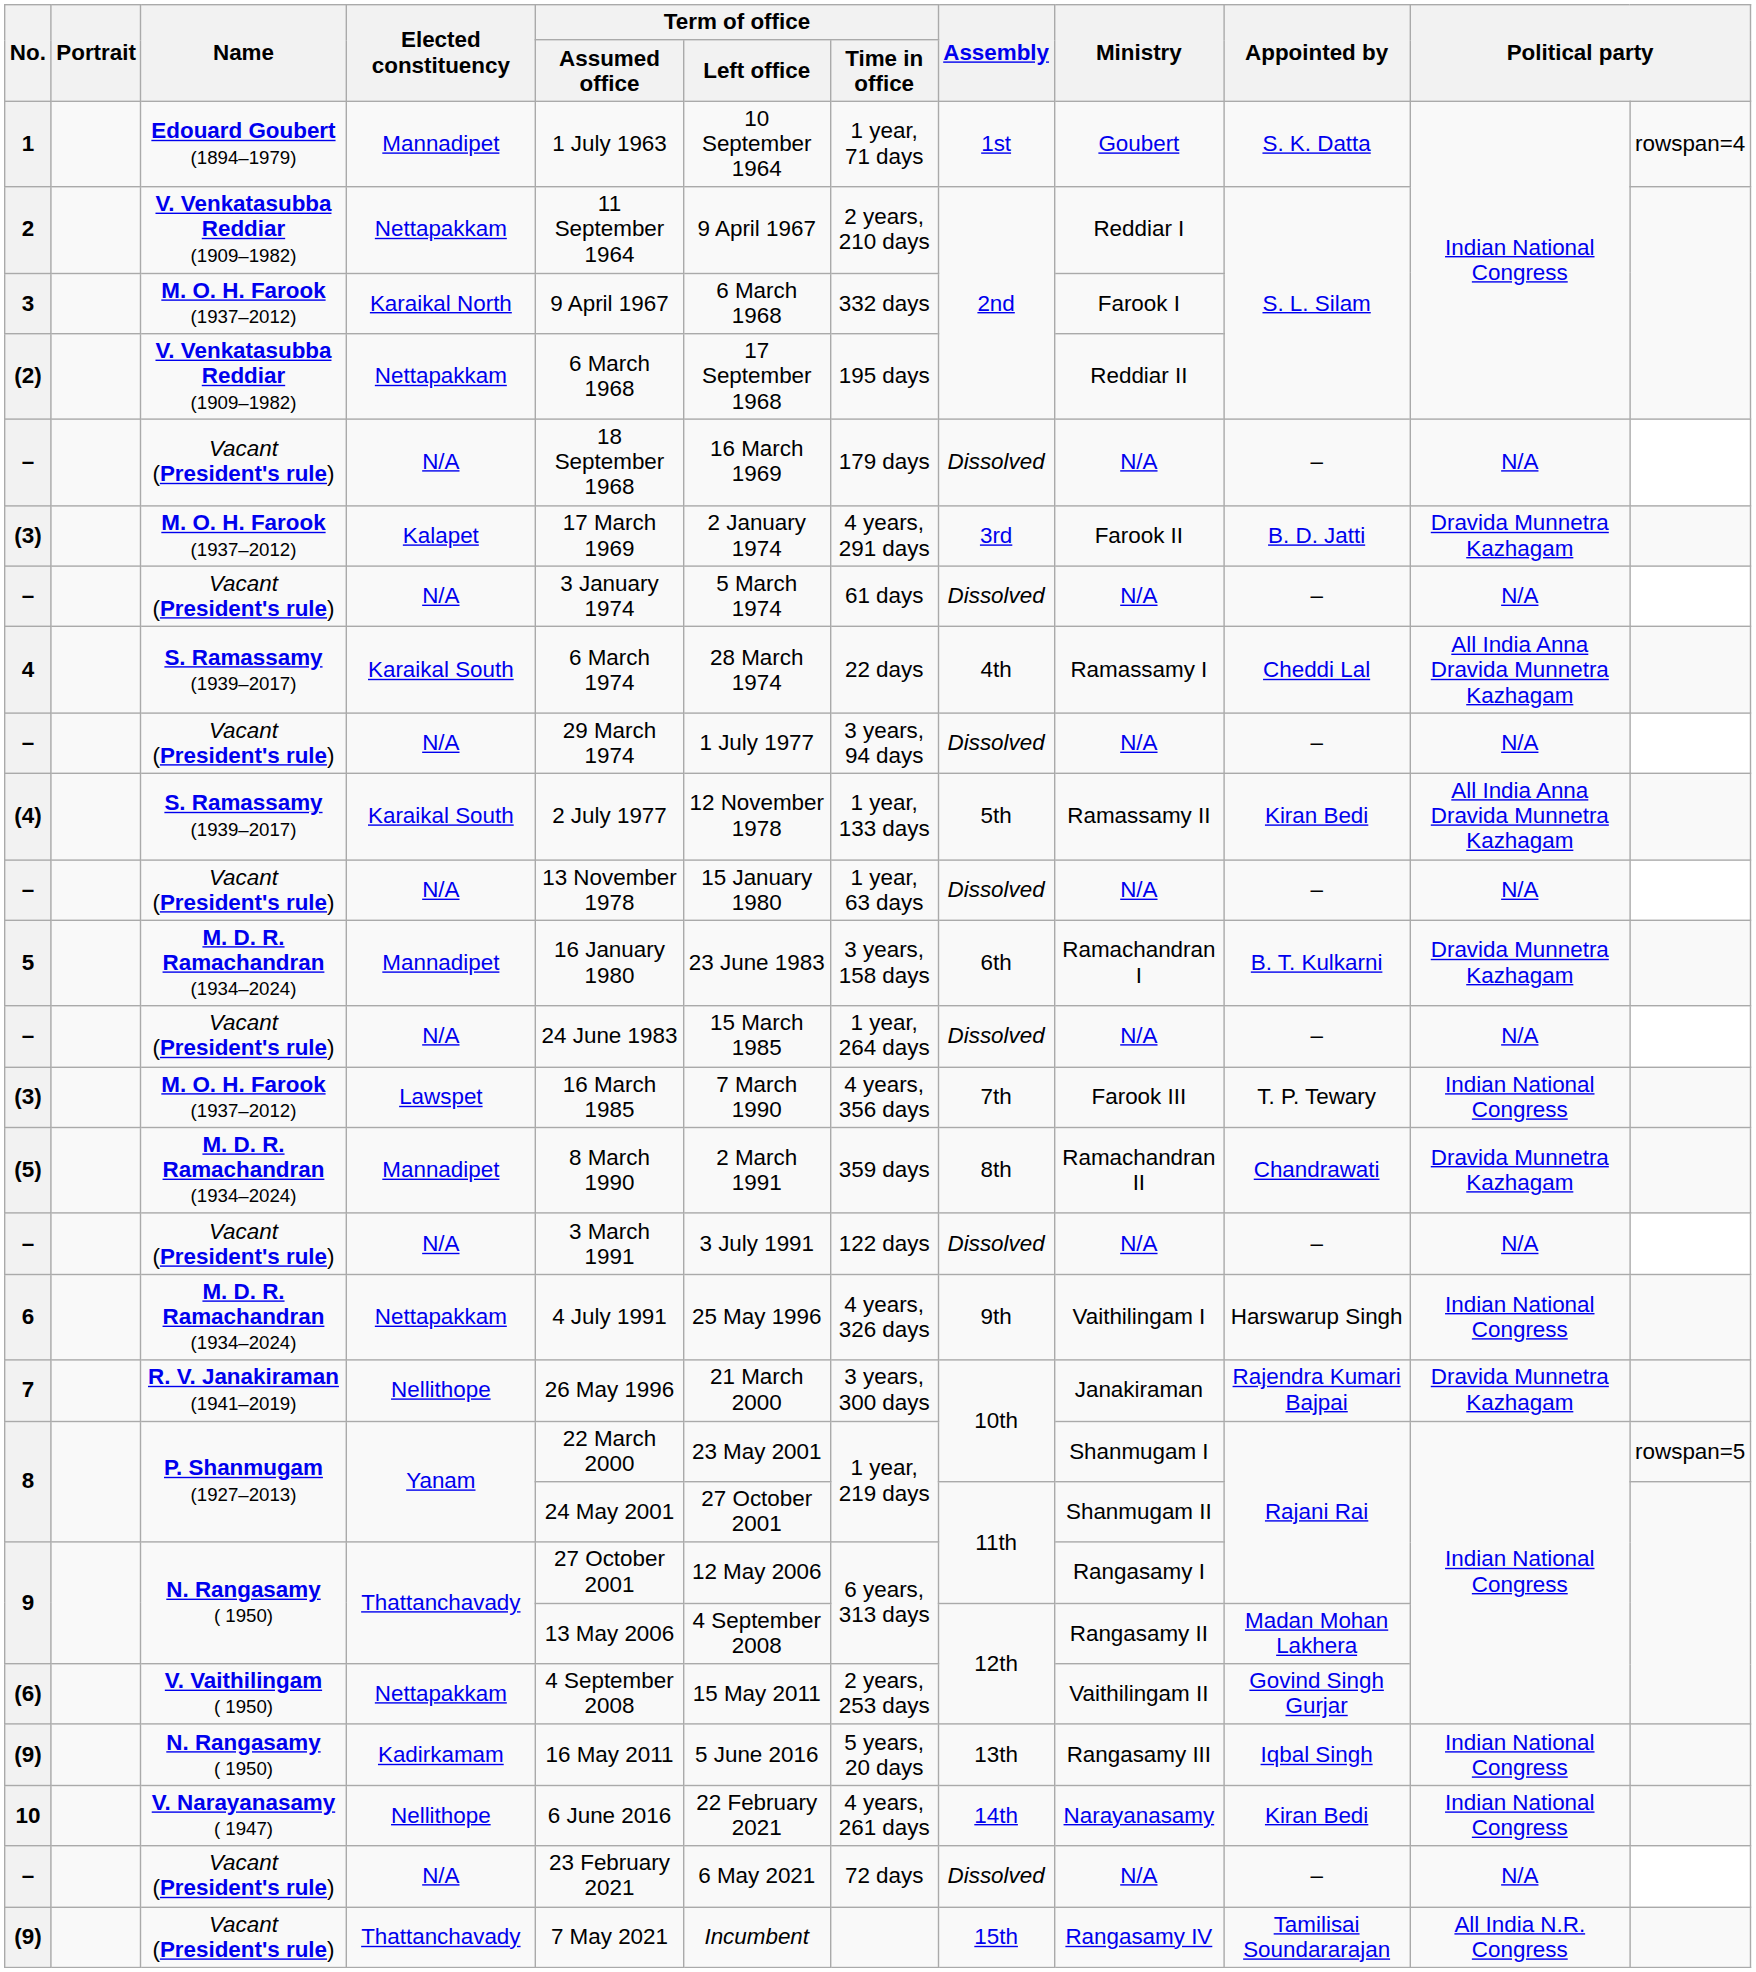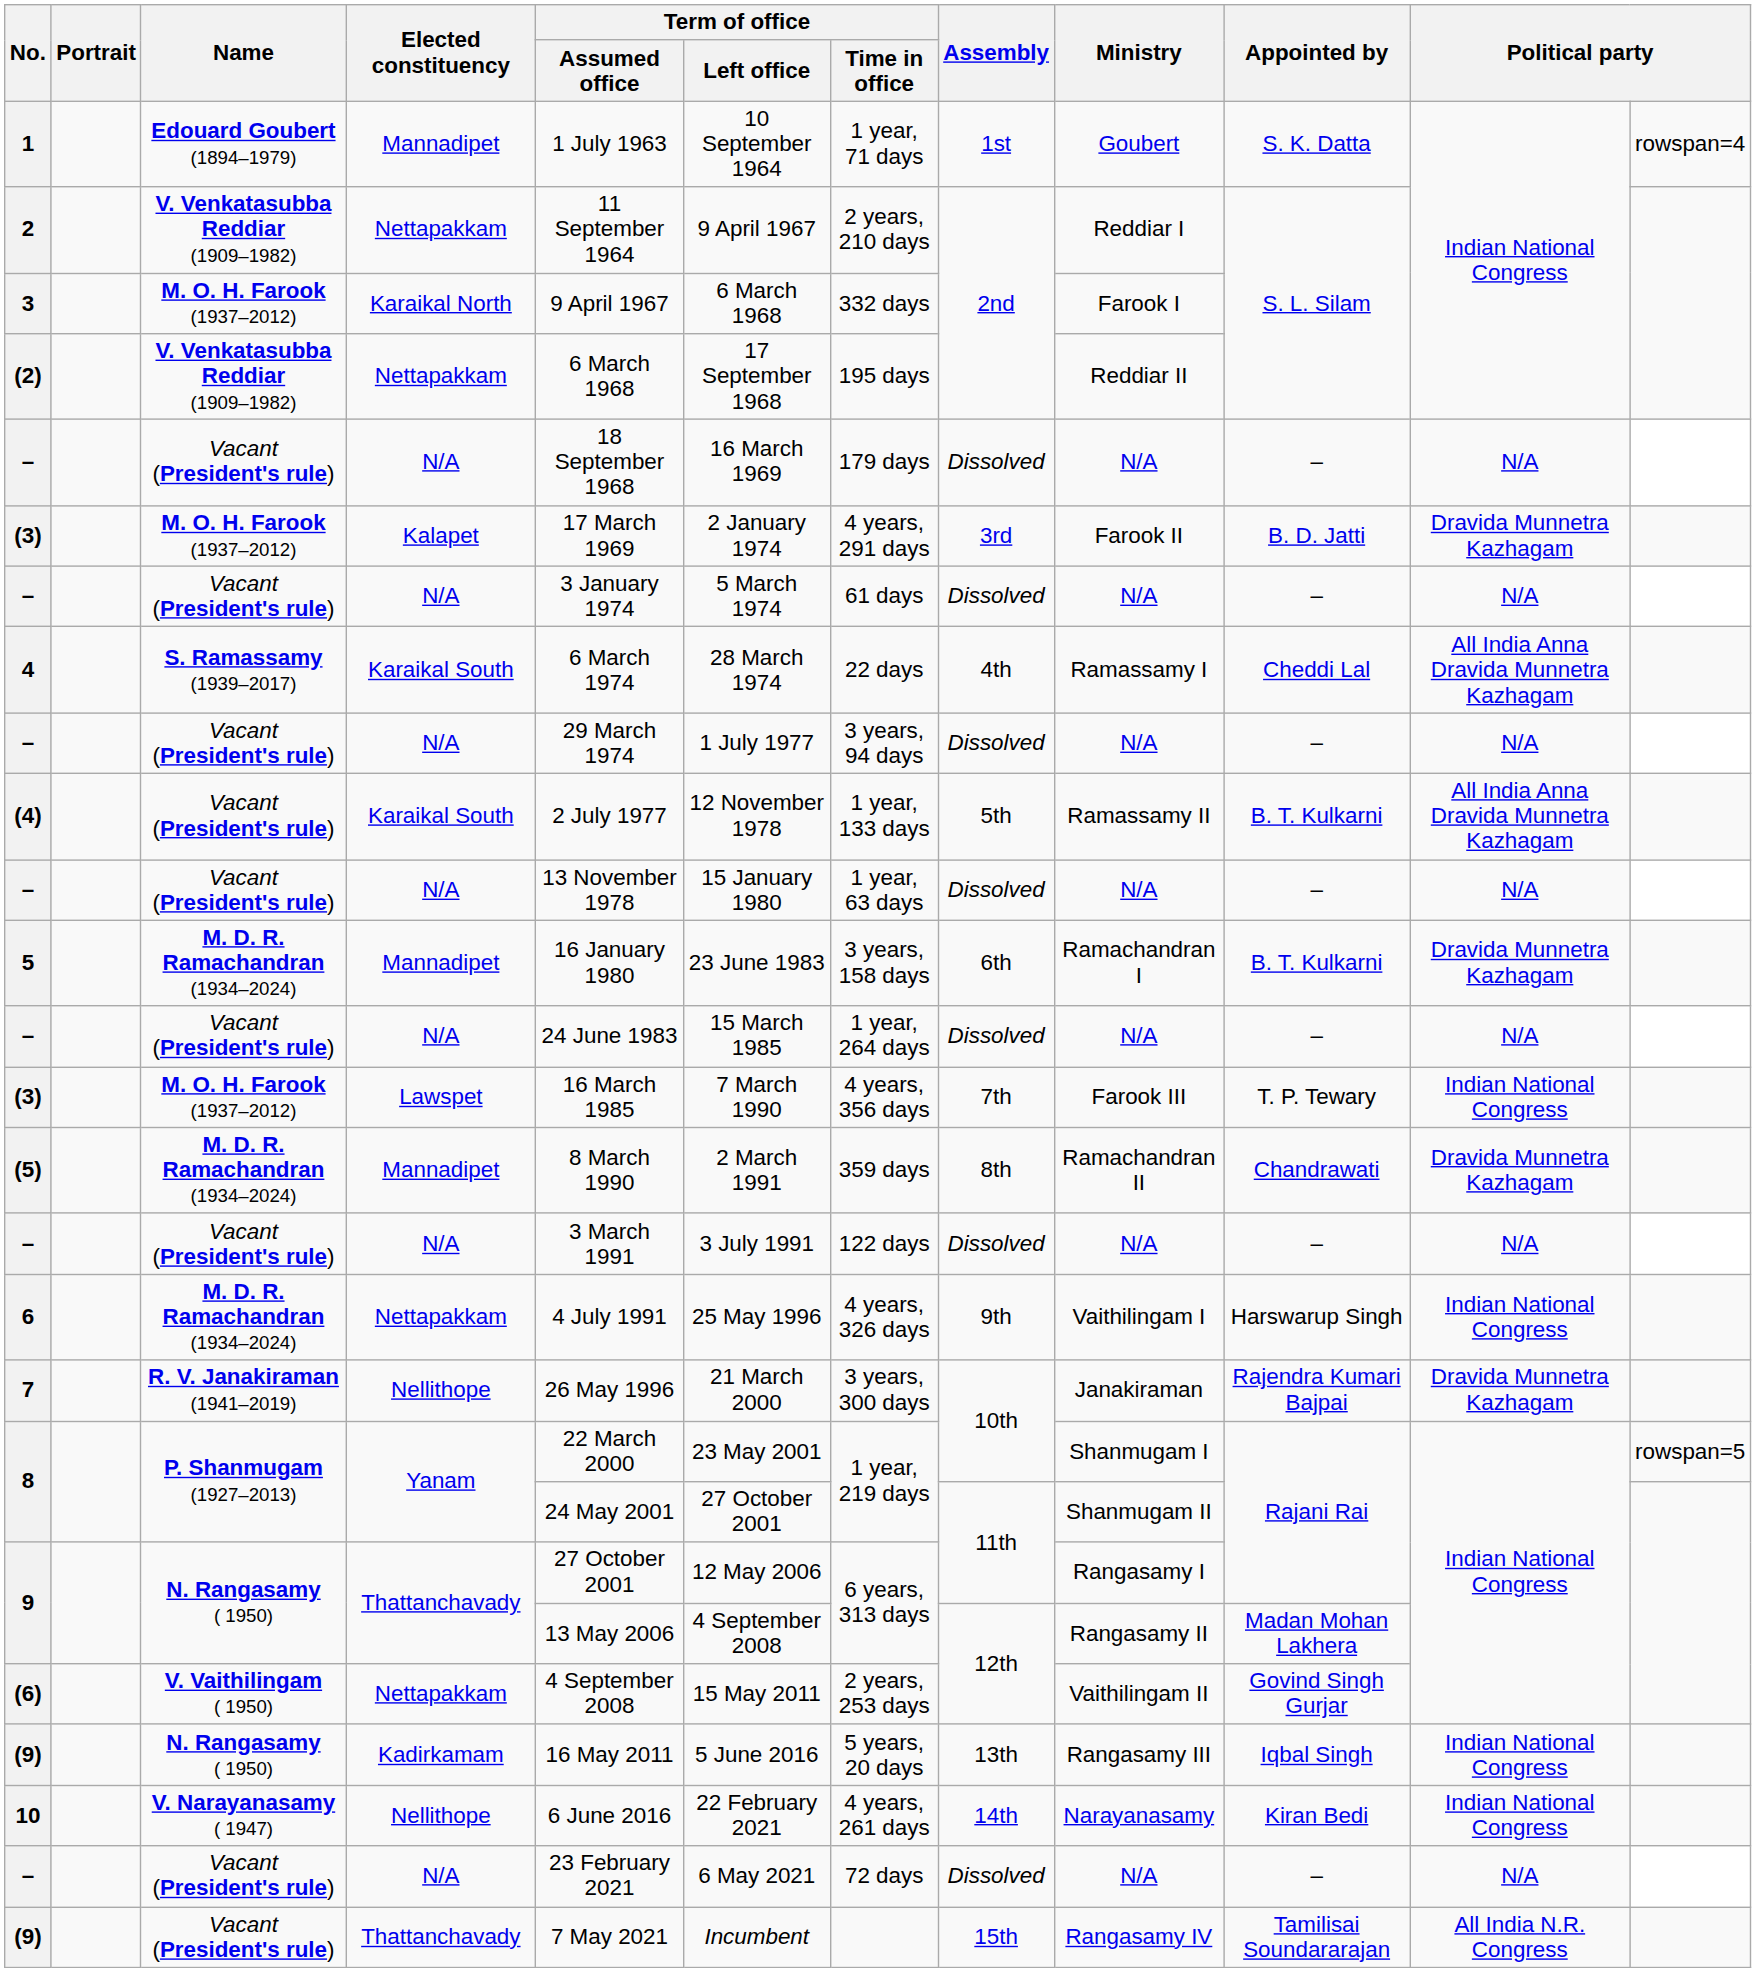(243, 816) S. Ramassamy (1939–2017) -> (243, 816) Vacant (President's rule)
(1317, 816) Kiran Bedi -> (1317, 816) B. T. Kulkarni
